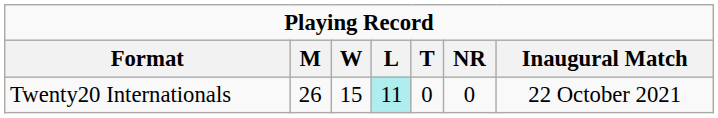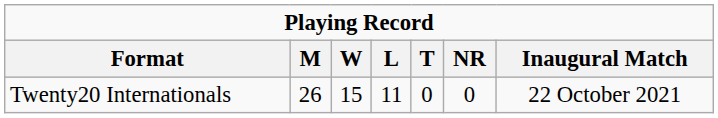(391, 94) paleturquoise background -> (391, 94) no background
